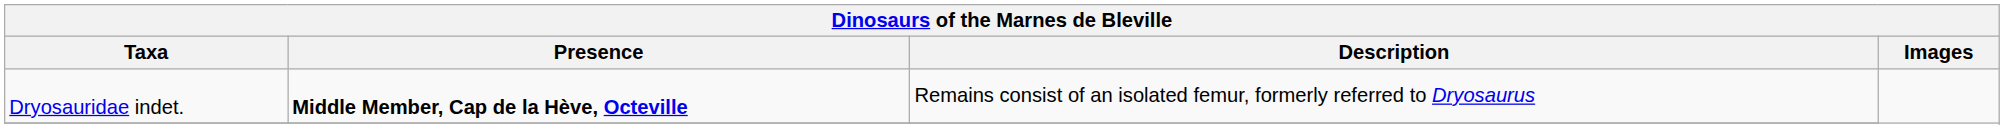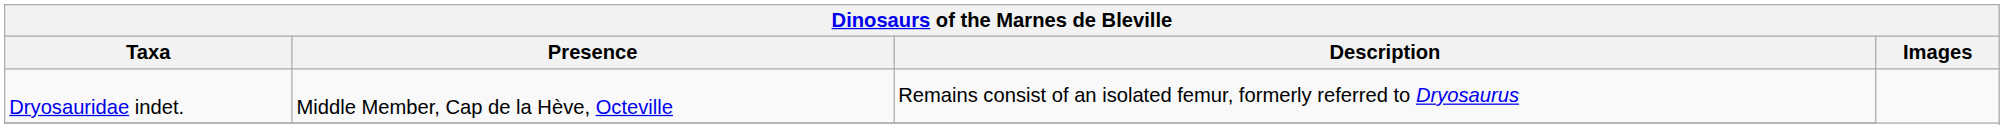(490, 107) bold -> (485, 107) normal
